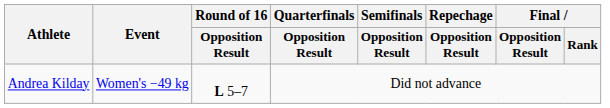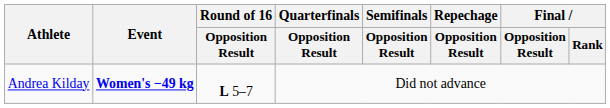(142, 84) normal -> (145, 84) bold
